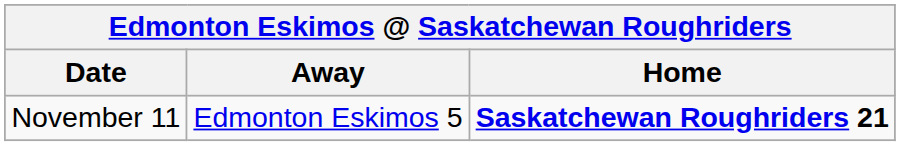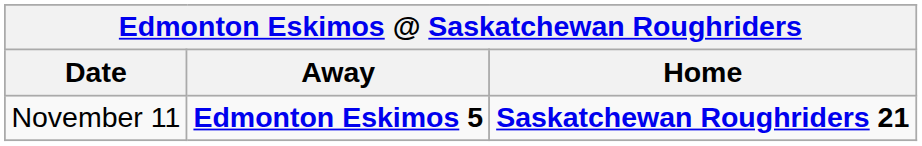(328, 117) normal -> (338, 117) bold
